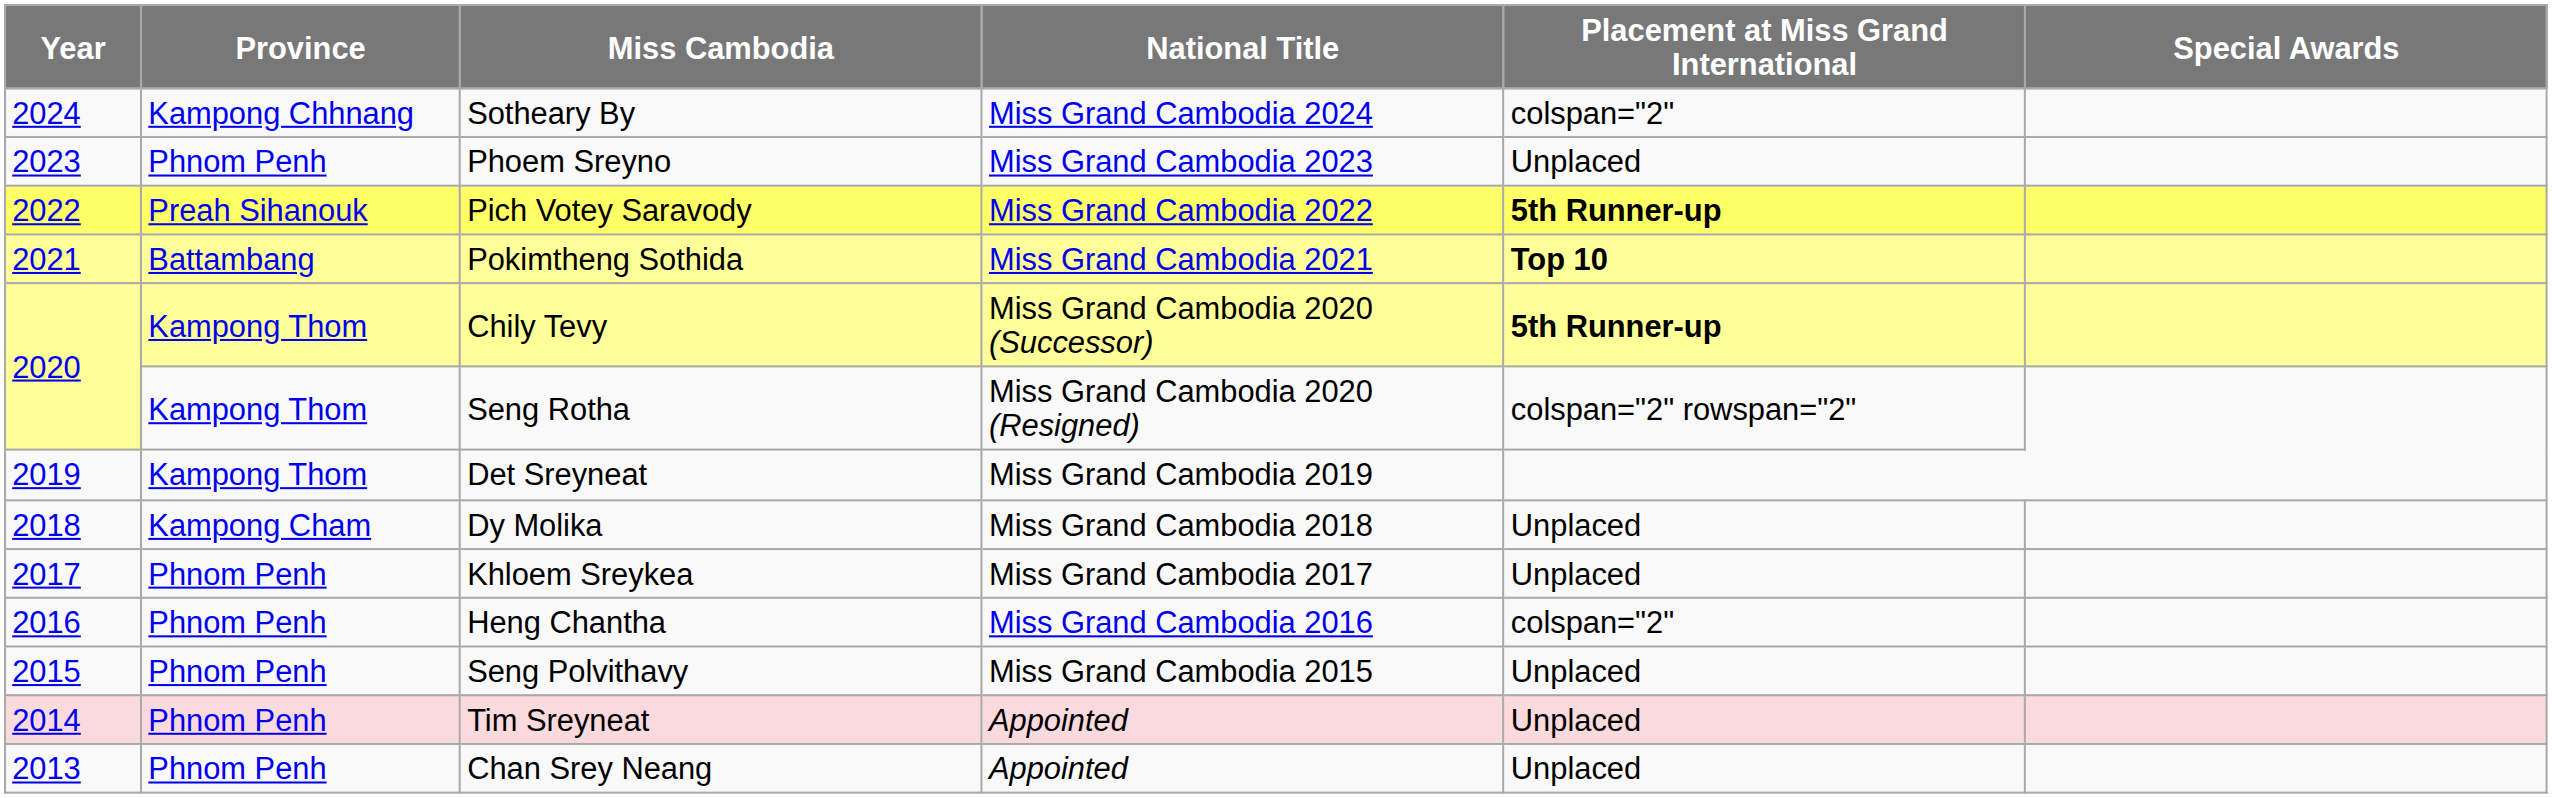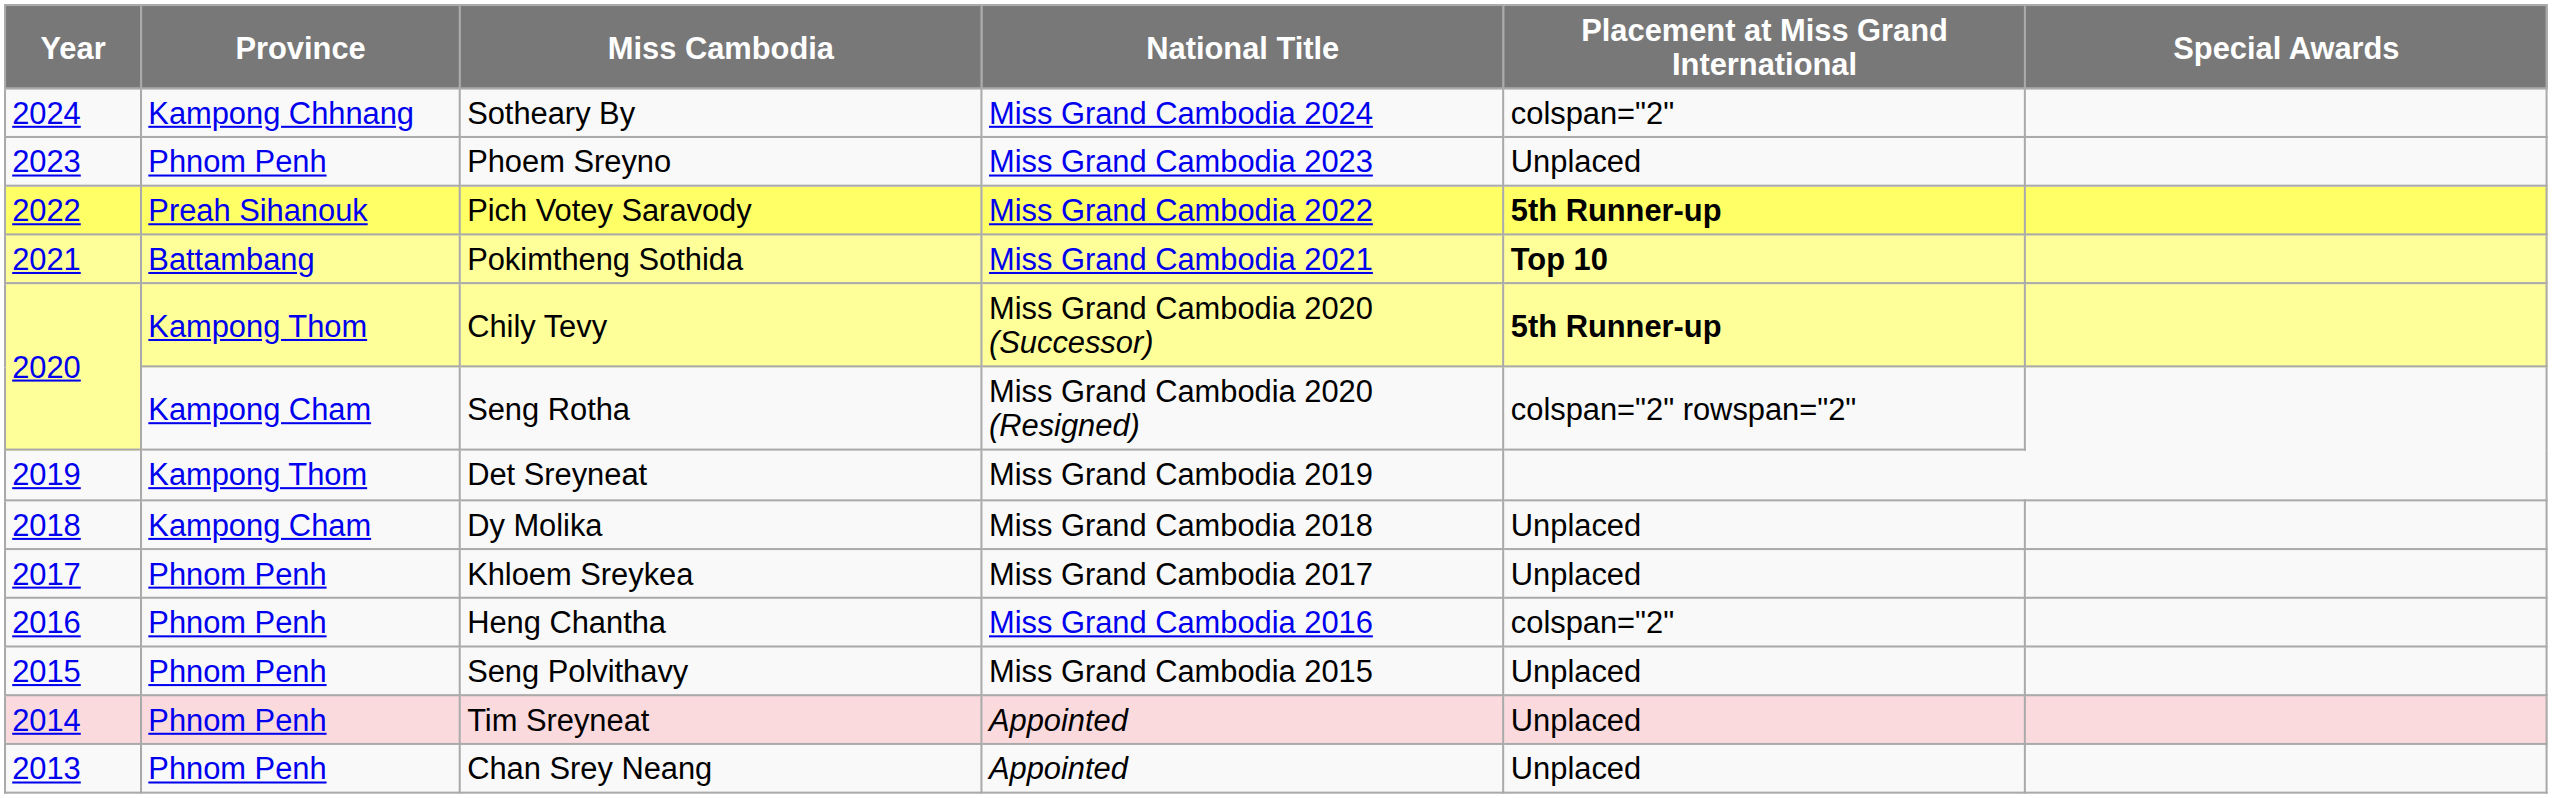(258, 409) Kampong Thom -> (260, 409) Kampong Cham
